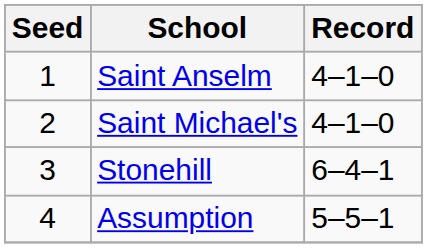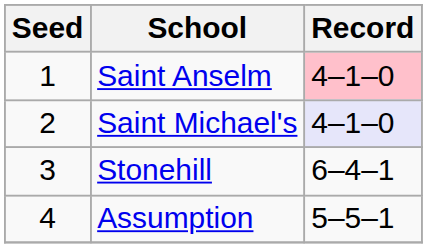(353, 75) no background -> (353, 75) pink background
(353, 123) no background -> (353, 123) lavender background
